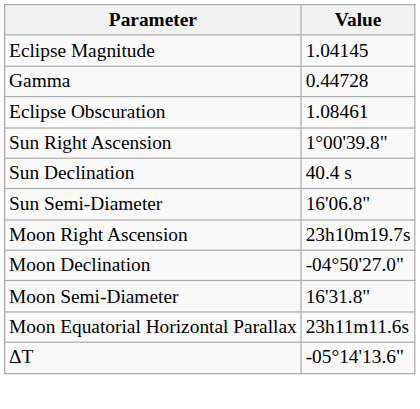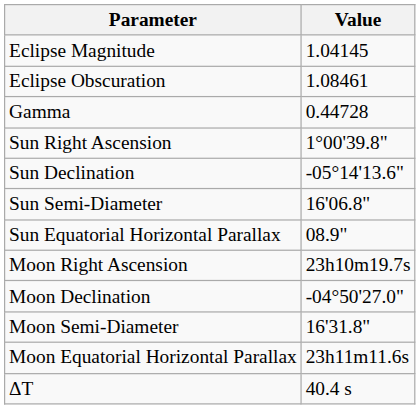rows swapped: (87, 111) <-> (40, 81)
(329, 173) 40.4 s -> (355, 173) -05°14'13.6"
+ row: (145, 234)
(355, 357) -05°14'13.6" -> (329, 388) 40.4 s
